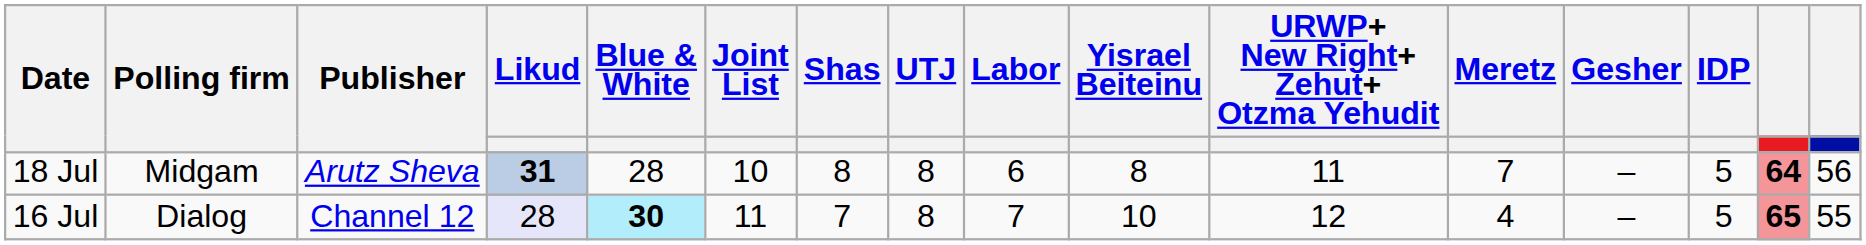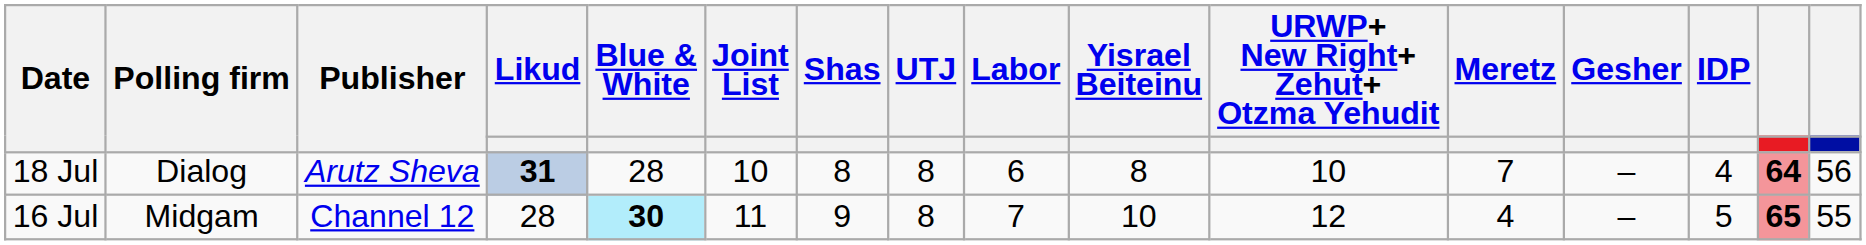(202, 172) Midgam -> (202, 172) Dialog
(1328, 172) 11 -> (1328, 172) 10
(1724, 172) 5 -> (1724, 172) 4
(202, 217) Dialog -> (202, 217) Midgam
(538, 217) lavender background -> (538, 217) no background
(842, 217) 7 -> (842, 217) 9
